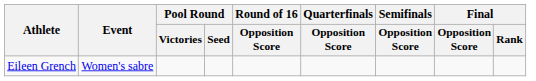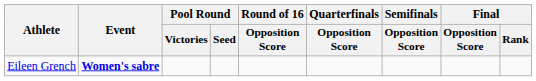(117, 66) normal -> (120, 66) bold
